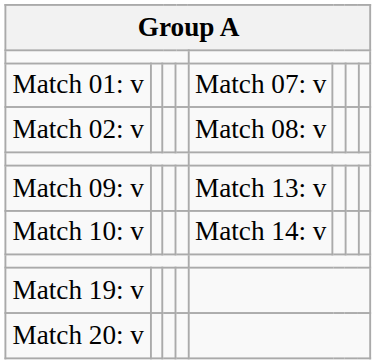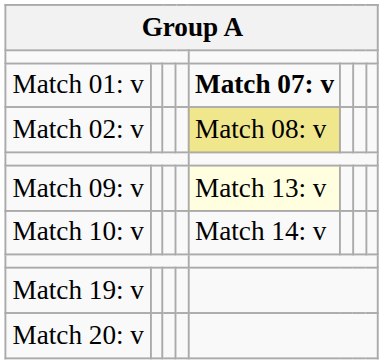(261, 84) normal -> (264, 84) bold
(261, 129) no background -> (261, 129) khaki background
(261, 187) no background -> (261, 187) lightyellow background
